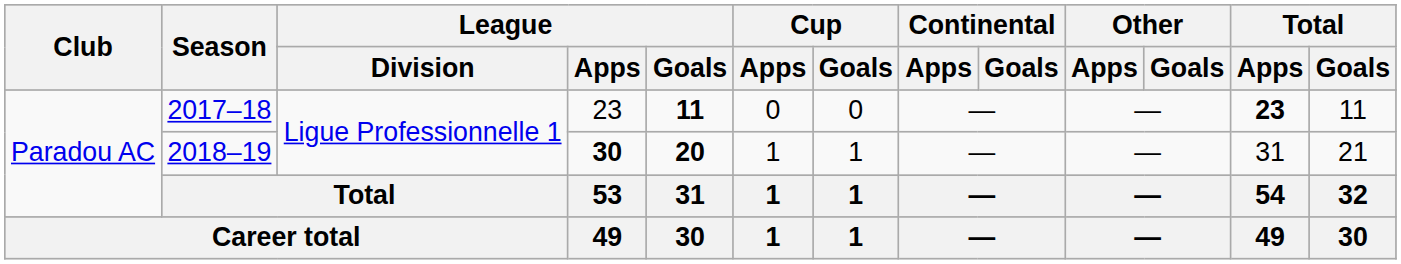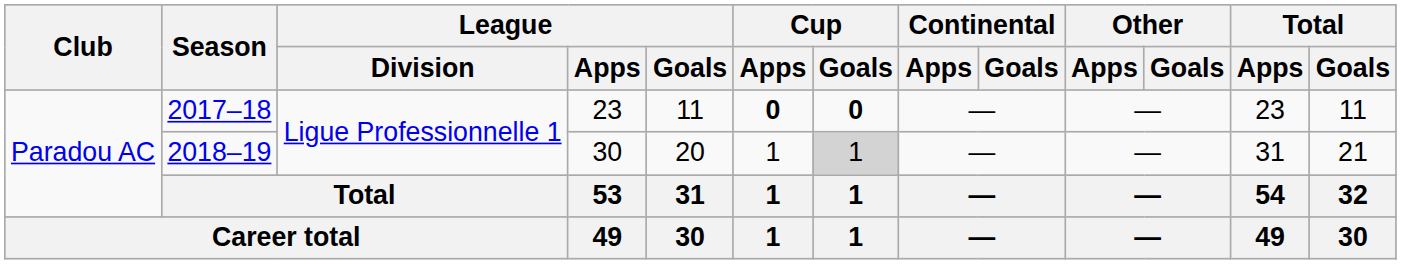(690, 110) bold -> (690, 110) normal
(773, 110) normal -> (773, 110) bold
(856, 110) normal -> (856, 110) bold
(1270, 110) bold -> (1270, 110) normal
(607, 152) bold -> (607, 152) normal
(690, 152) bold -> (690, 152) normal
(856, 152) no background -> (856, 152) lightgrey background
